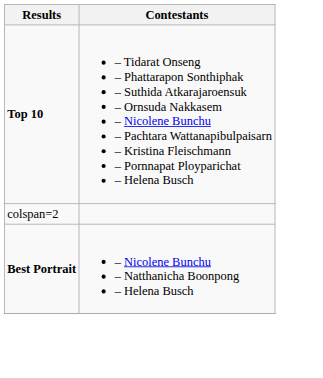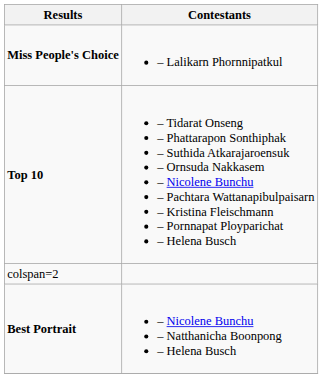+ row: (63, 55)
